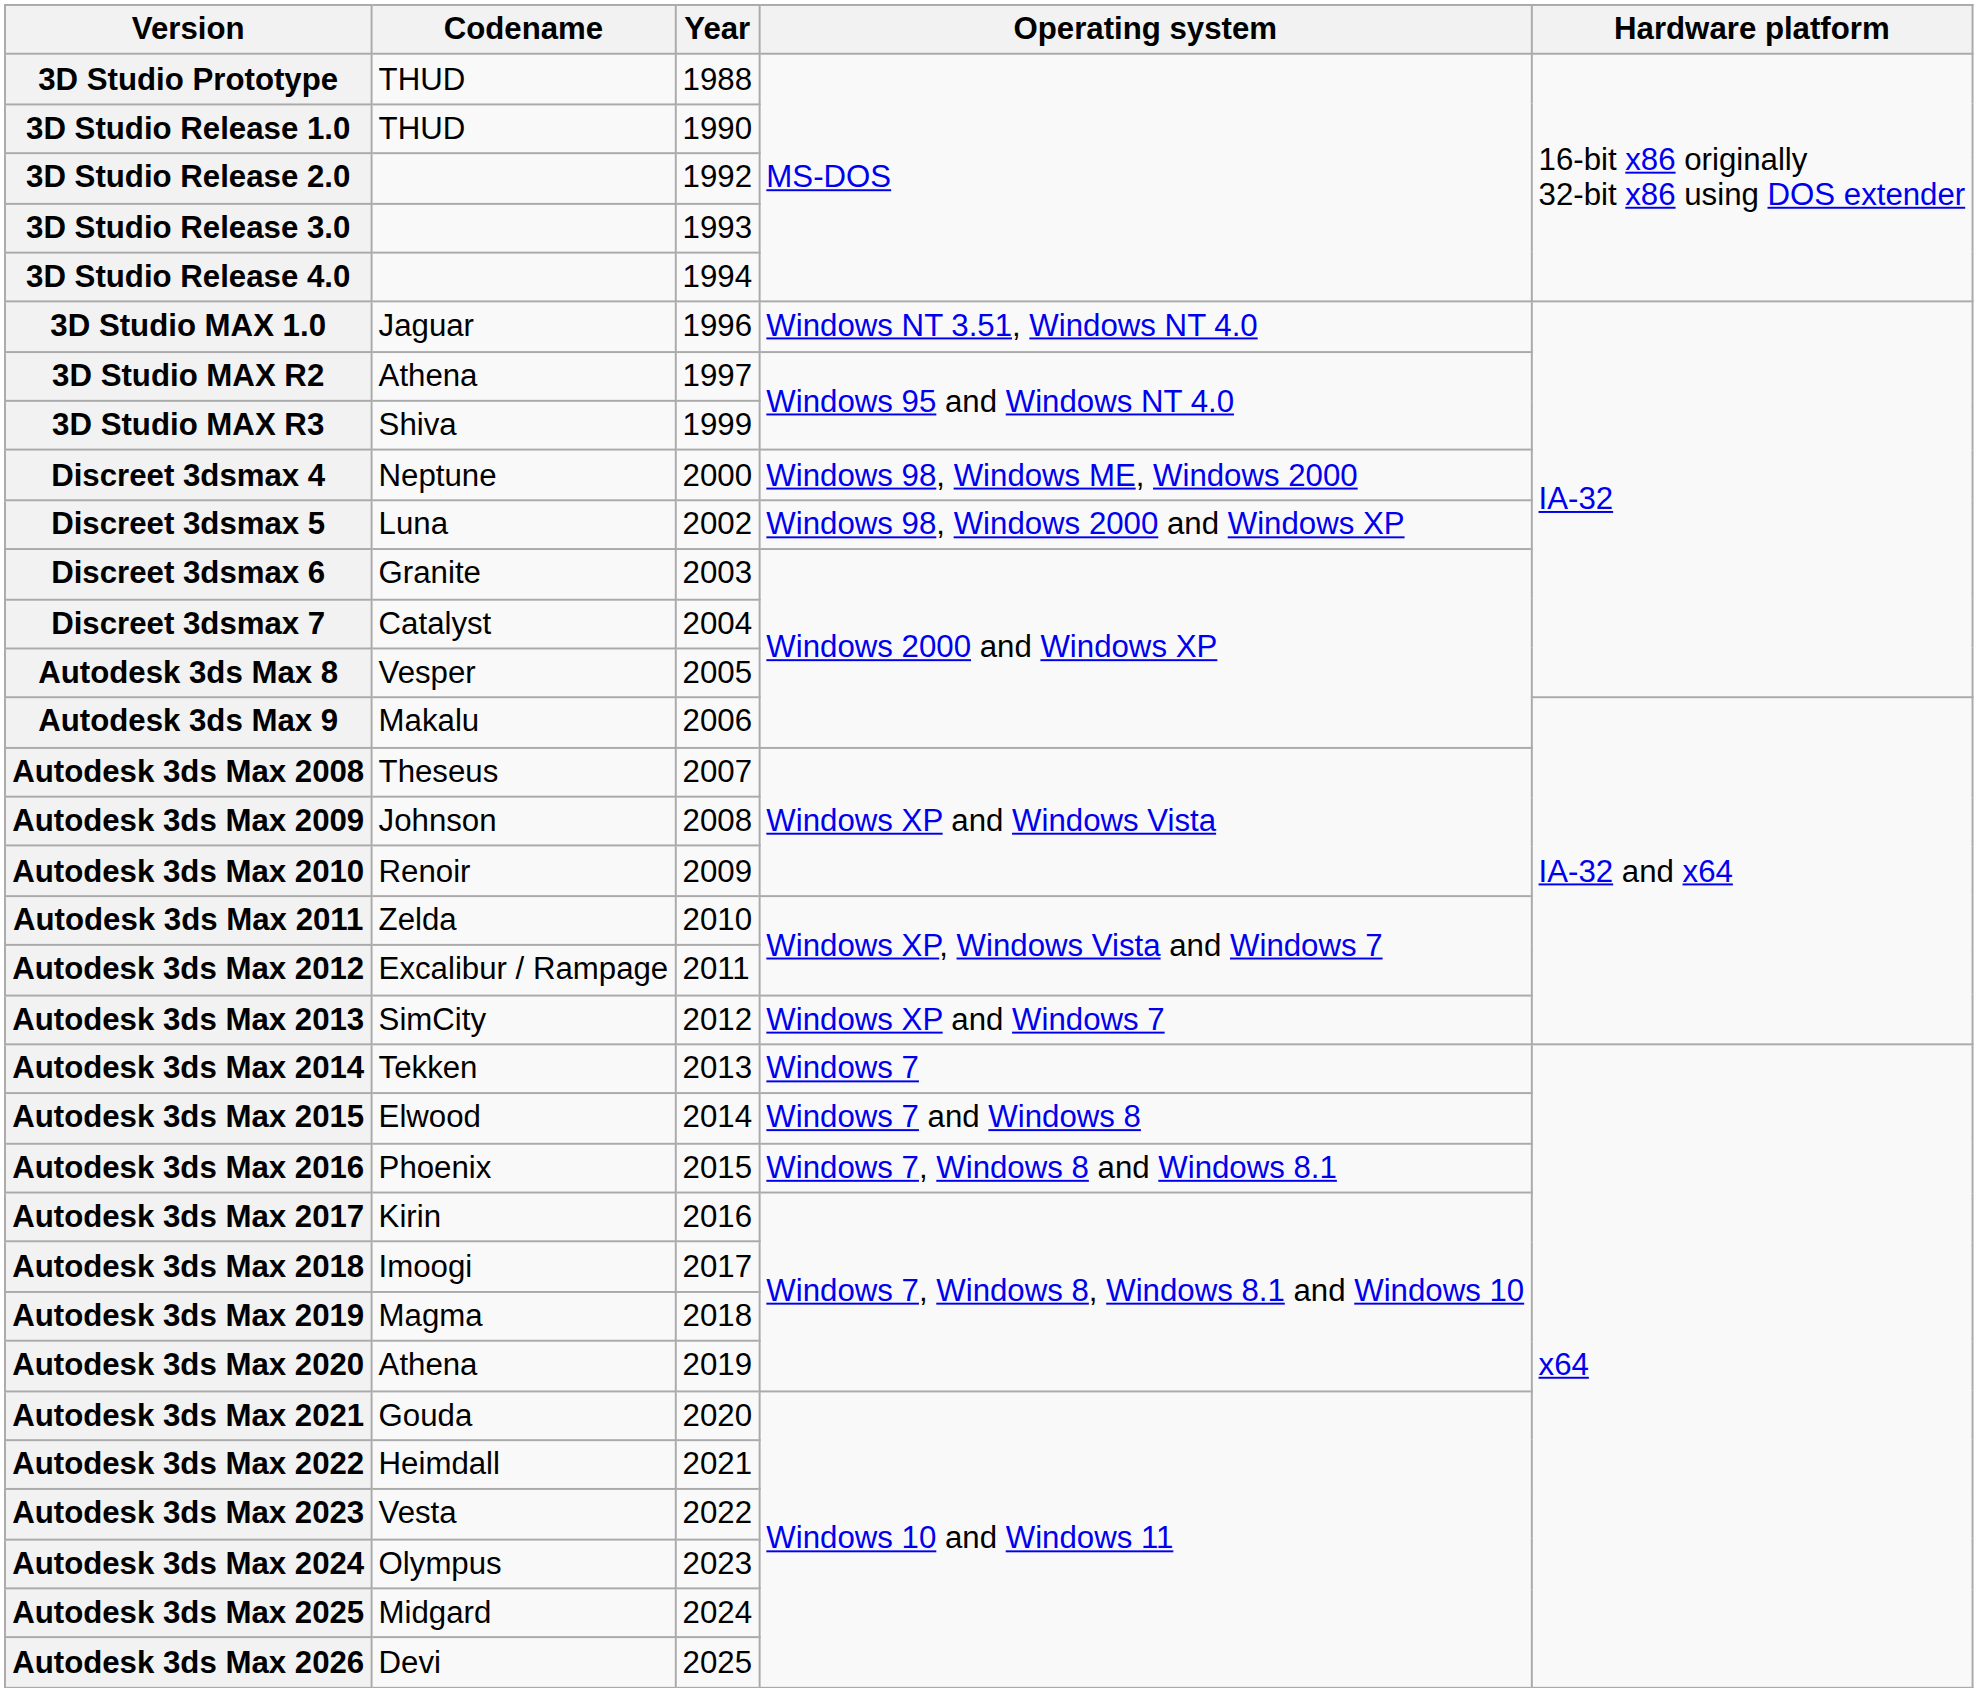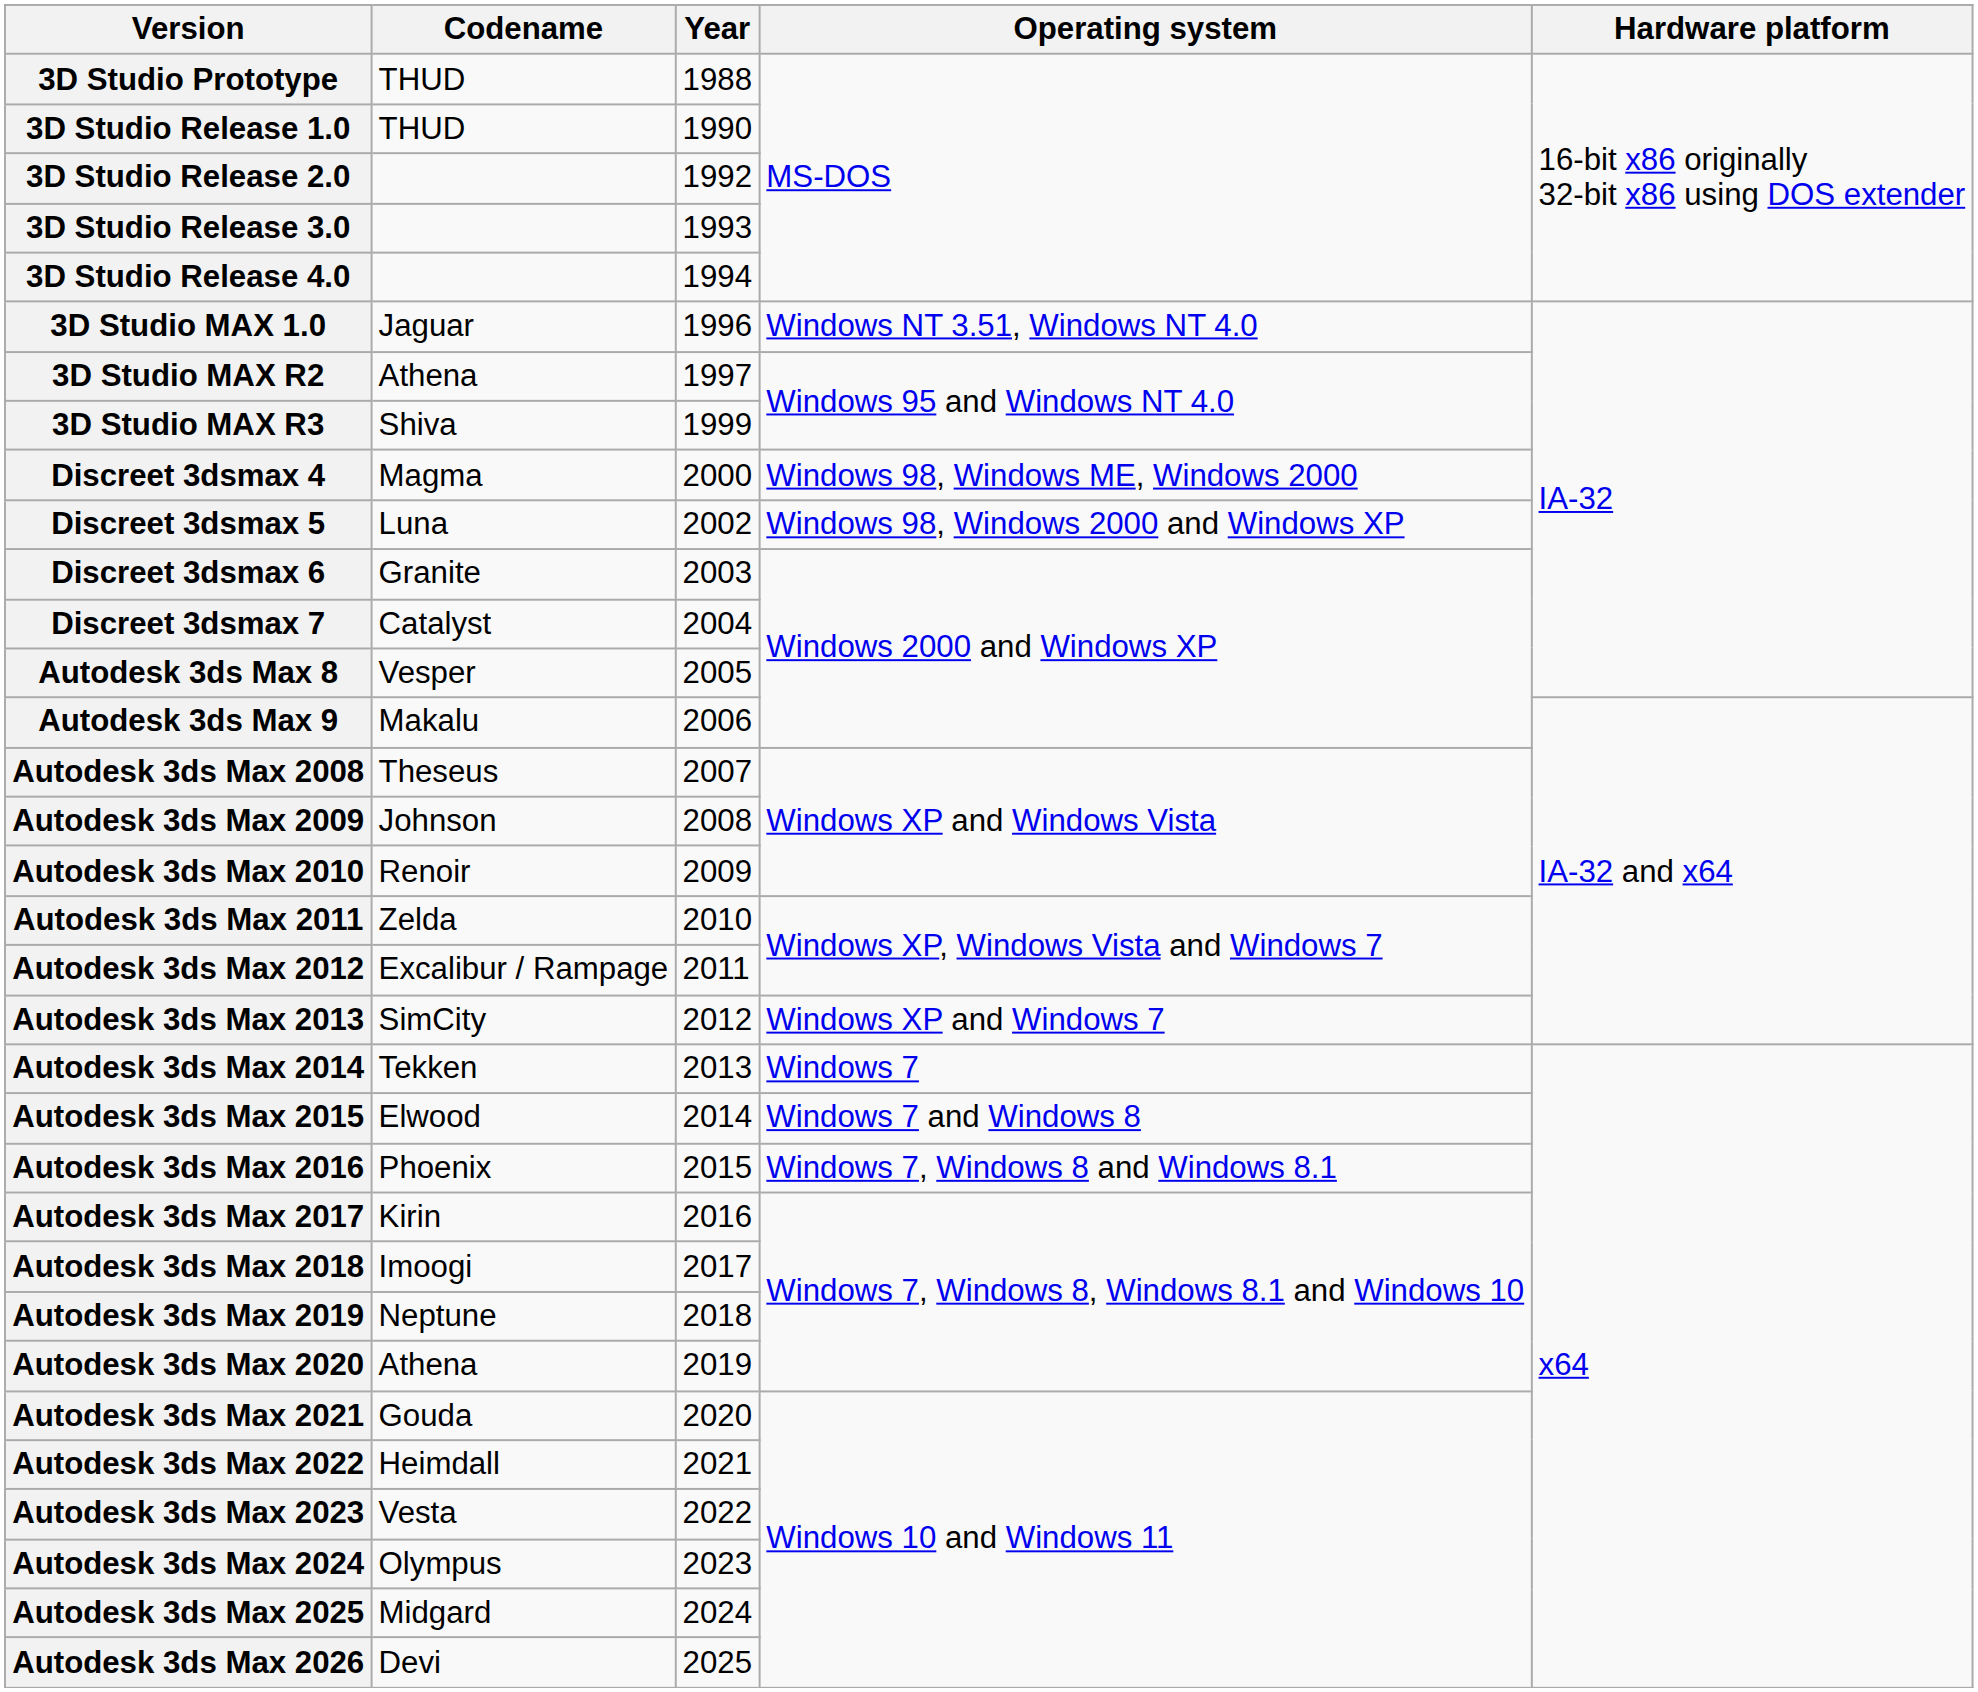(438, 474) Neptune -> (431, 474) Magma
(431, 1315) Magma -> (438, 1315) Neptune
